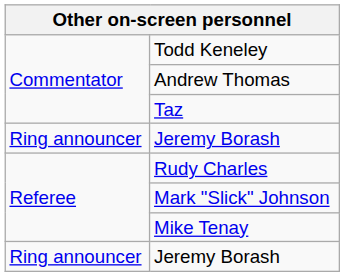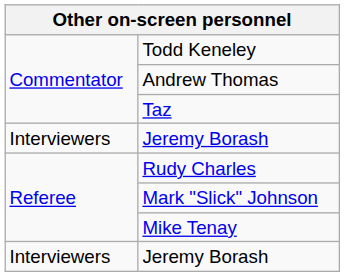(76, 138) Ring announcer -> (60, 138) Interviewers
(76, 257) Ring announcer -> (60, 257) Interviewers
